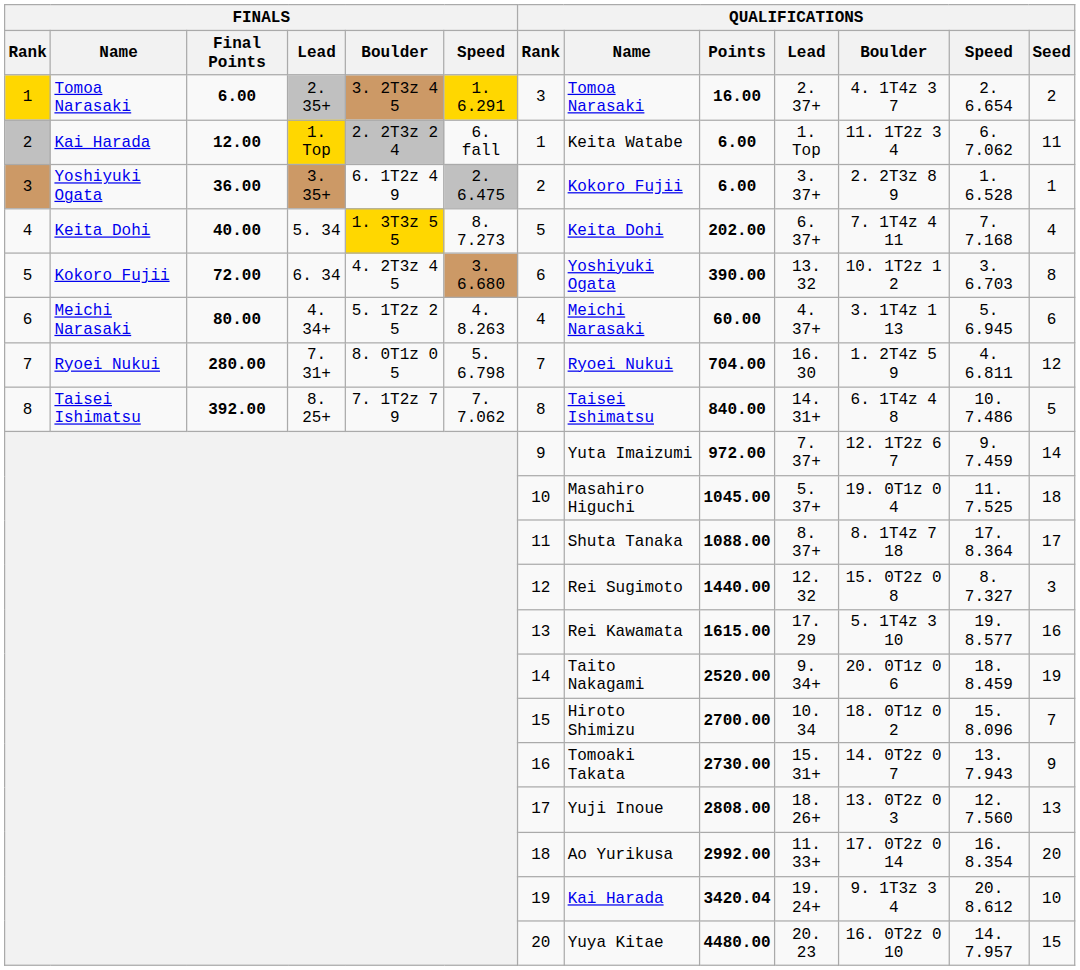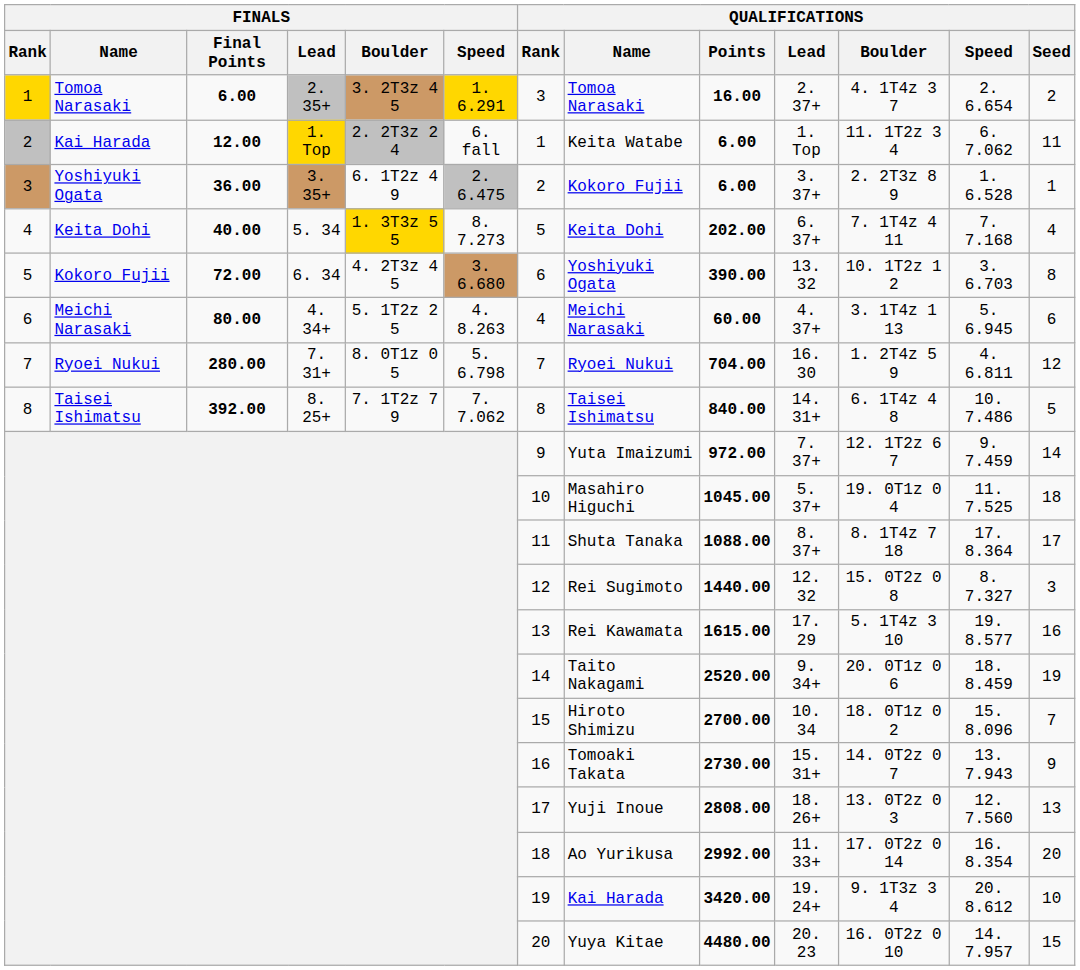(737, 899) 3420.04 -> (737, 899) 3420.00
